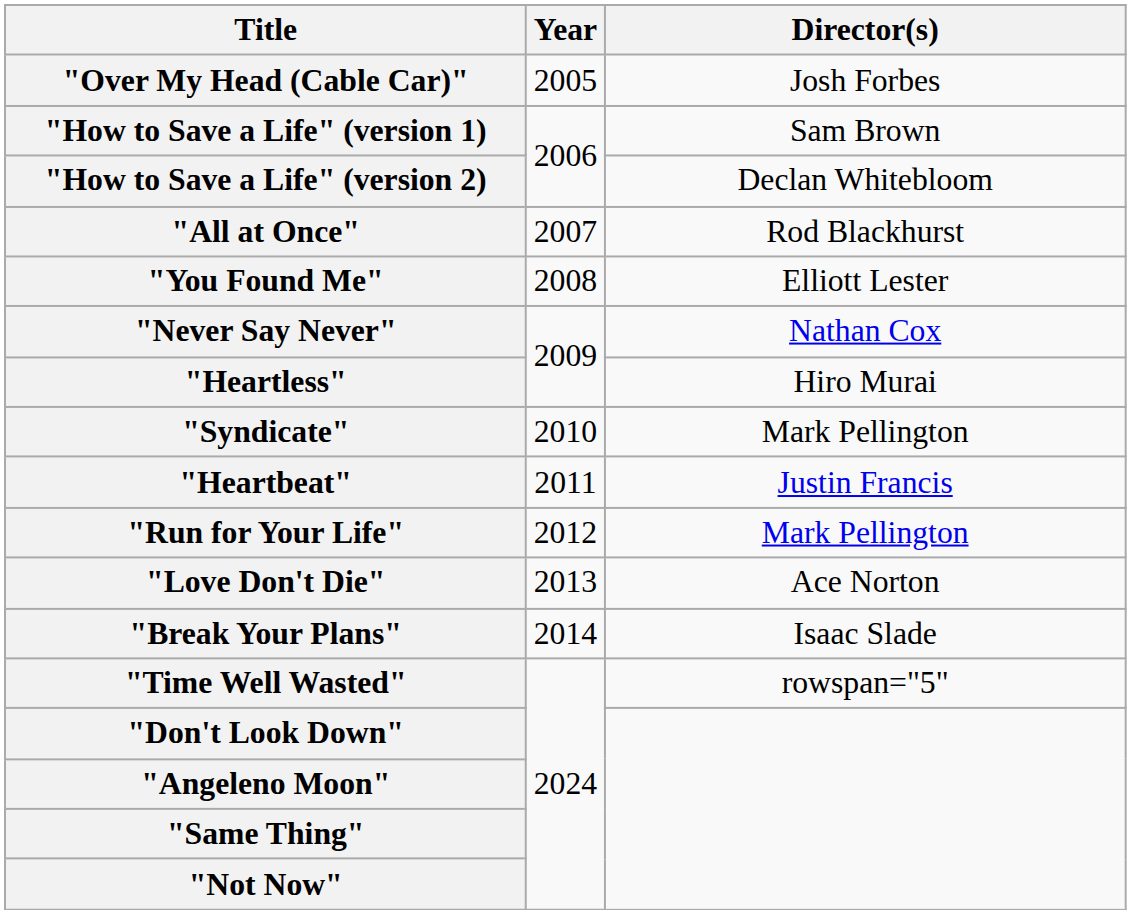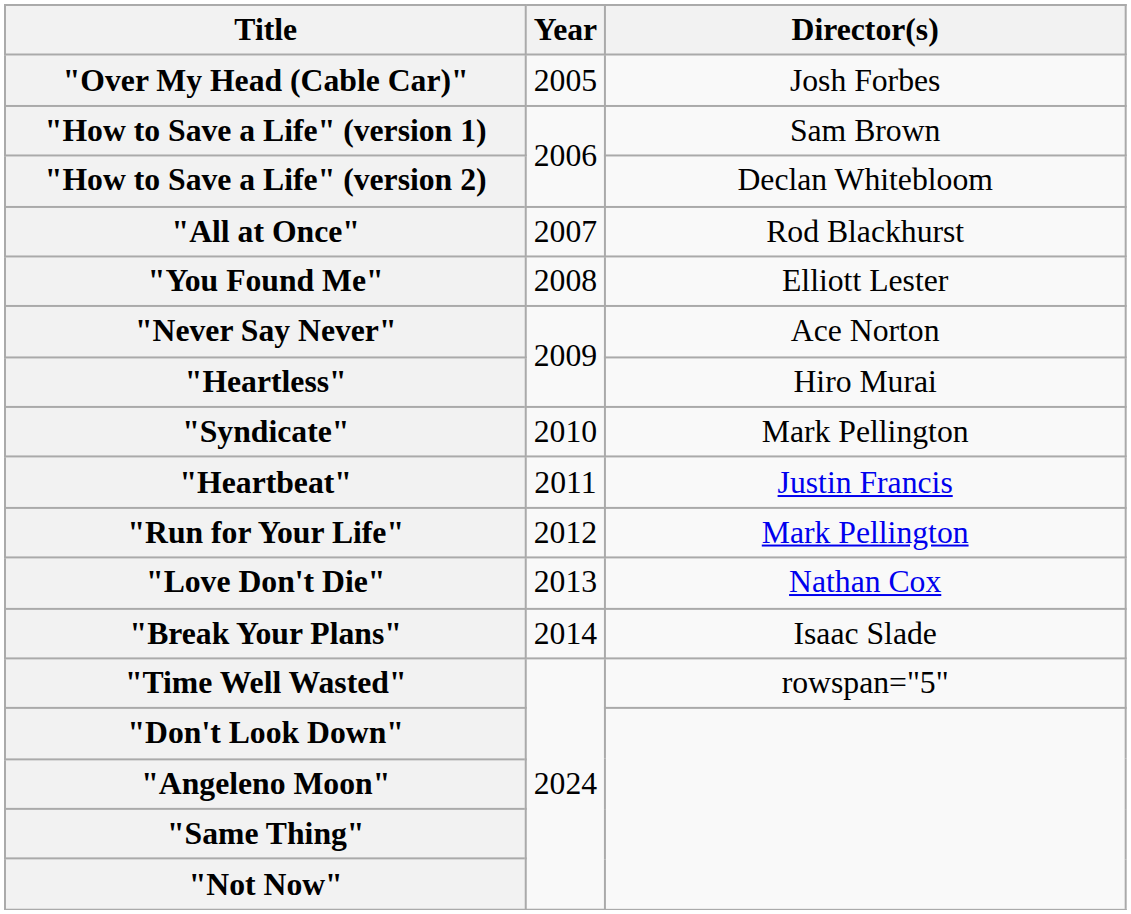(865, 331) Nathan Cox -> (865, 331) Ace Norton
(865, 582) Ace Norton -> (865, 582) Nathan Cox
